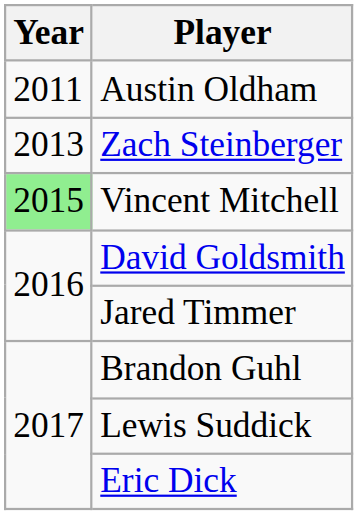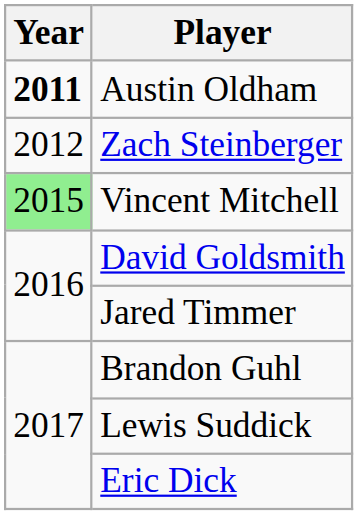(48, 88) normal -> (48, 88) bold
(49, 144) 2013 -> (49, 144) 2012
